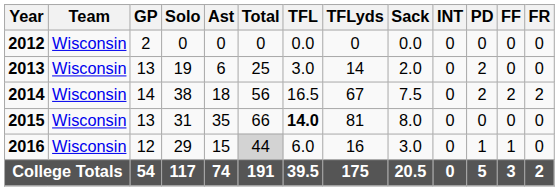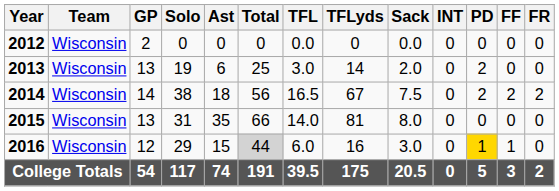(303, 120) bold -> (303, 120) normal
(482, 146) no background -> (482, 146) gold background
